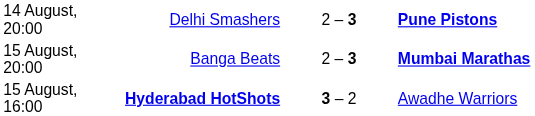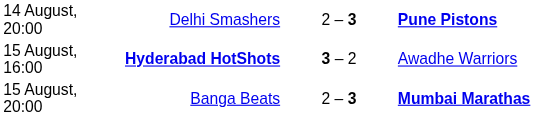rows swapped: (40, 98) <-> (40, 59)
